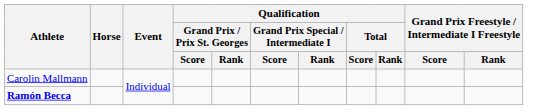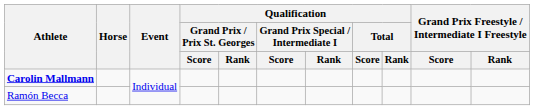(47, 78) normal -> (50, 78) bold
(39, 96) bold -> (37, 96) normal
